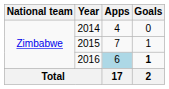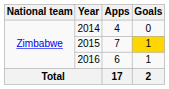(148, 44) no background -> (148, 44) gold background
(117, 60) lightblue background -> (117, 60) no background
(148, 60) bold -> (148, 60) normal
